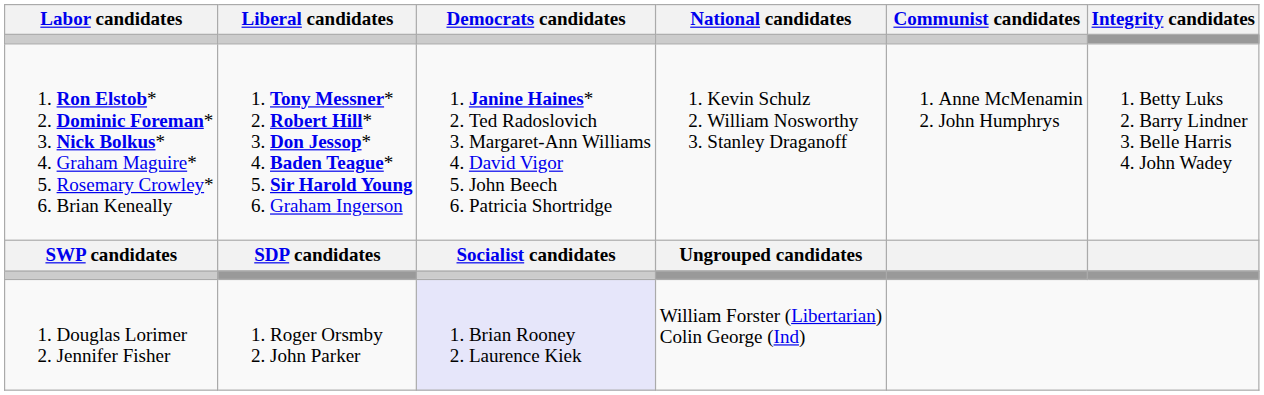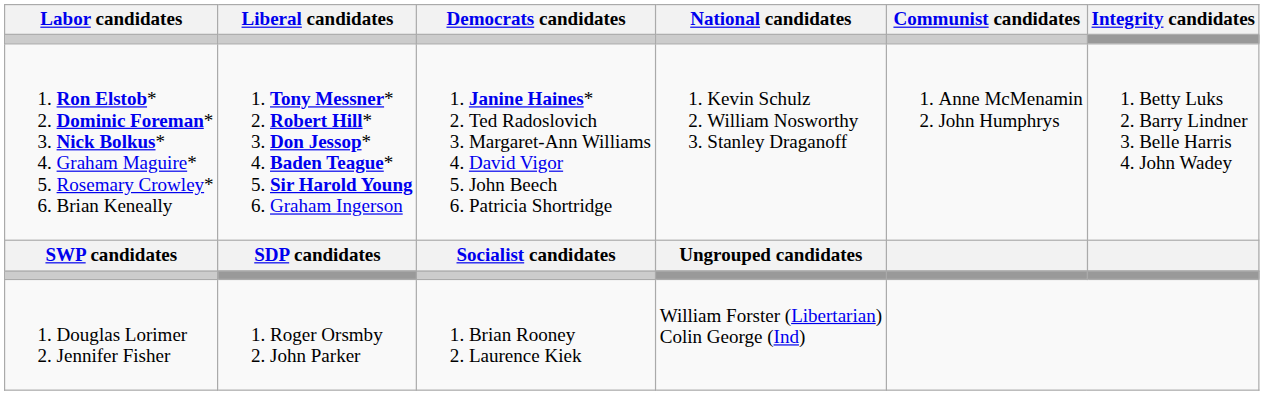(536, 346) lavender background -> (536, 346) no background
